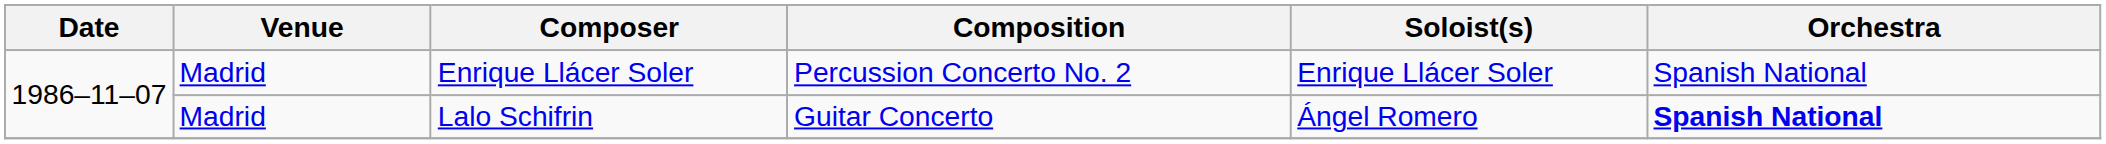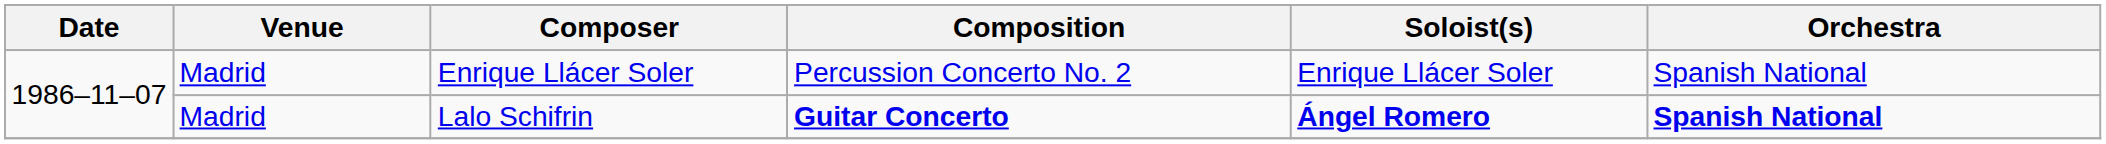(894, 117) normal -> (901, 117) bold
(1387, 117) normal -> (1394, 117) bold
